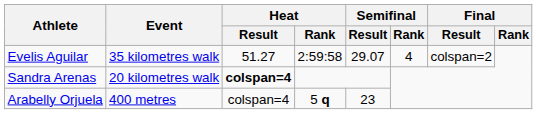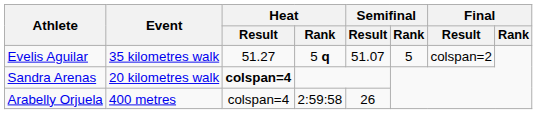(320, 57) 2:59:58 -> (320, 57) 5 q
(368, 57) 29.07 -> (368, 57) 51.07
(409, 57) 4 -> (409, 57) 5
(320, 99) 5 q -> (320, 99) 2:59:58
(368, 99) 23 -> (368, 99) 26
